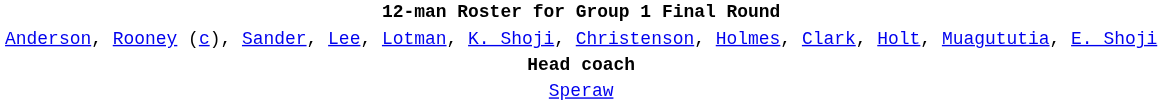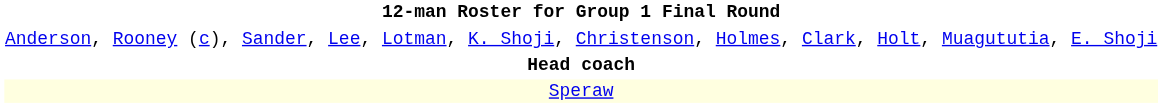(581, 91) no background -> (581, 91) lightyellow background
